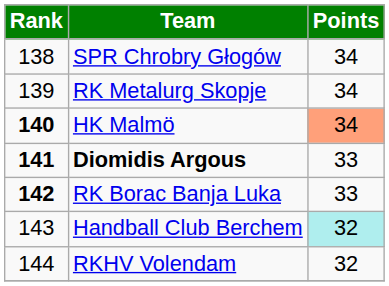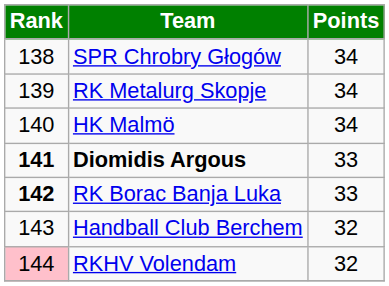(36, 125) bold -> (36, 125) normal
(346, 125) lightsalmon background -> (346, 125) no background
(346, 228) paleturquoise background -> (346, 228) no background
(36, 263) no background -> (36, 263) pink background
